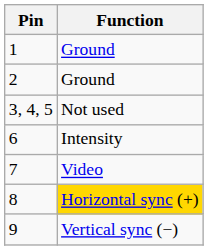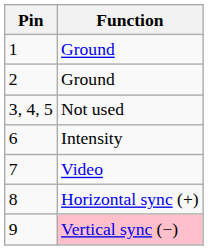(130, 199) gold background -> (130, 199) no background
(120, 229) no background -> (120, 229) pink background
